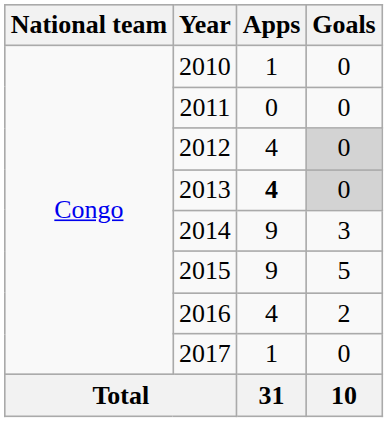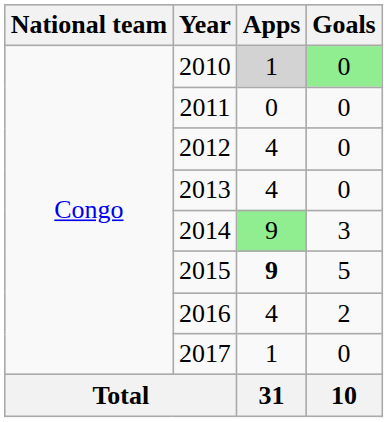(272, 66) no background -> (272, 66) lightgrey background
(344, 66) no background -> (344, 66) lightgreen background
(344, 148) lightgrey background -> (344, 148) no background
(272, 189) bold -> (272, 189) normal
(344, 189) lightgrey background -> (344, 189) no background
(272, 230) no background -> (272, 230) lightgreen background
(272, 271) normal -> (272, 271) bold
